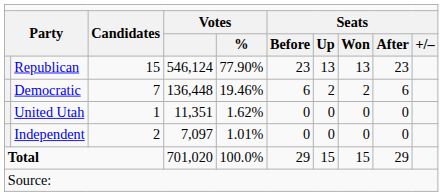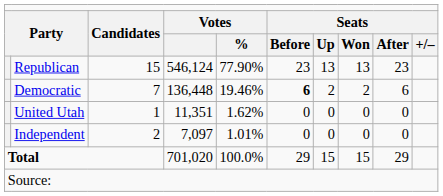(306, 90) normal -> (306, 90) bold
